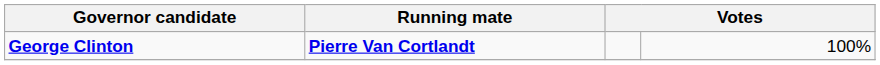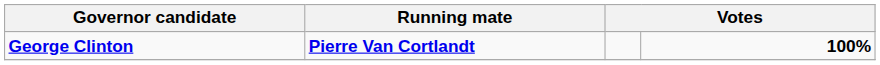(849, 45) normal -> (849, 45) bold
